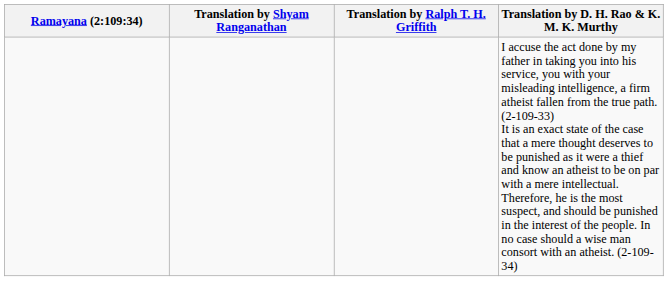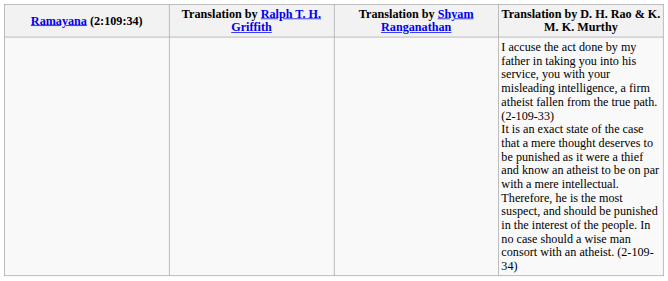columns swapped: (416, 20) <-> (251, 20)
